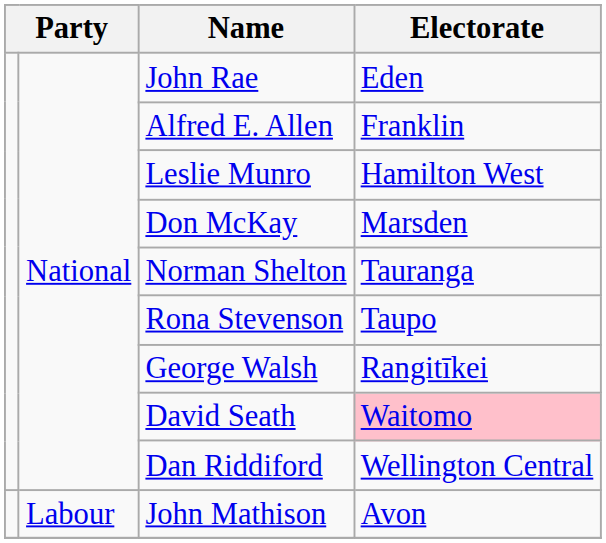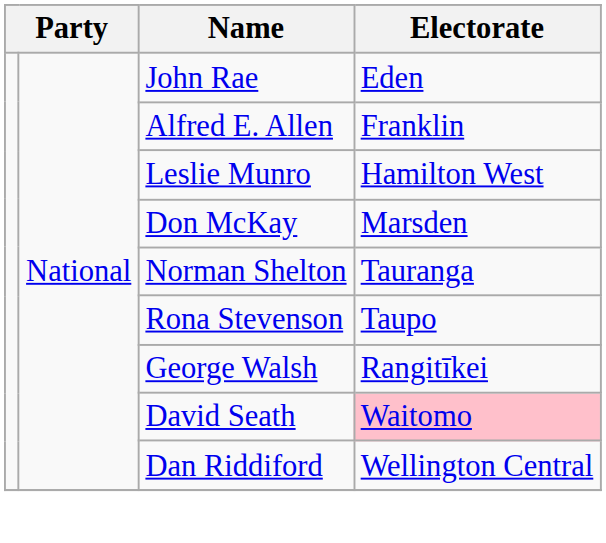- row: (236, 513)
